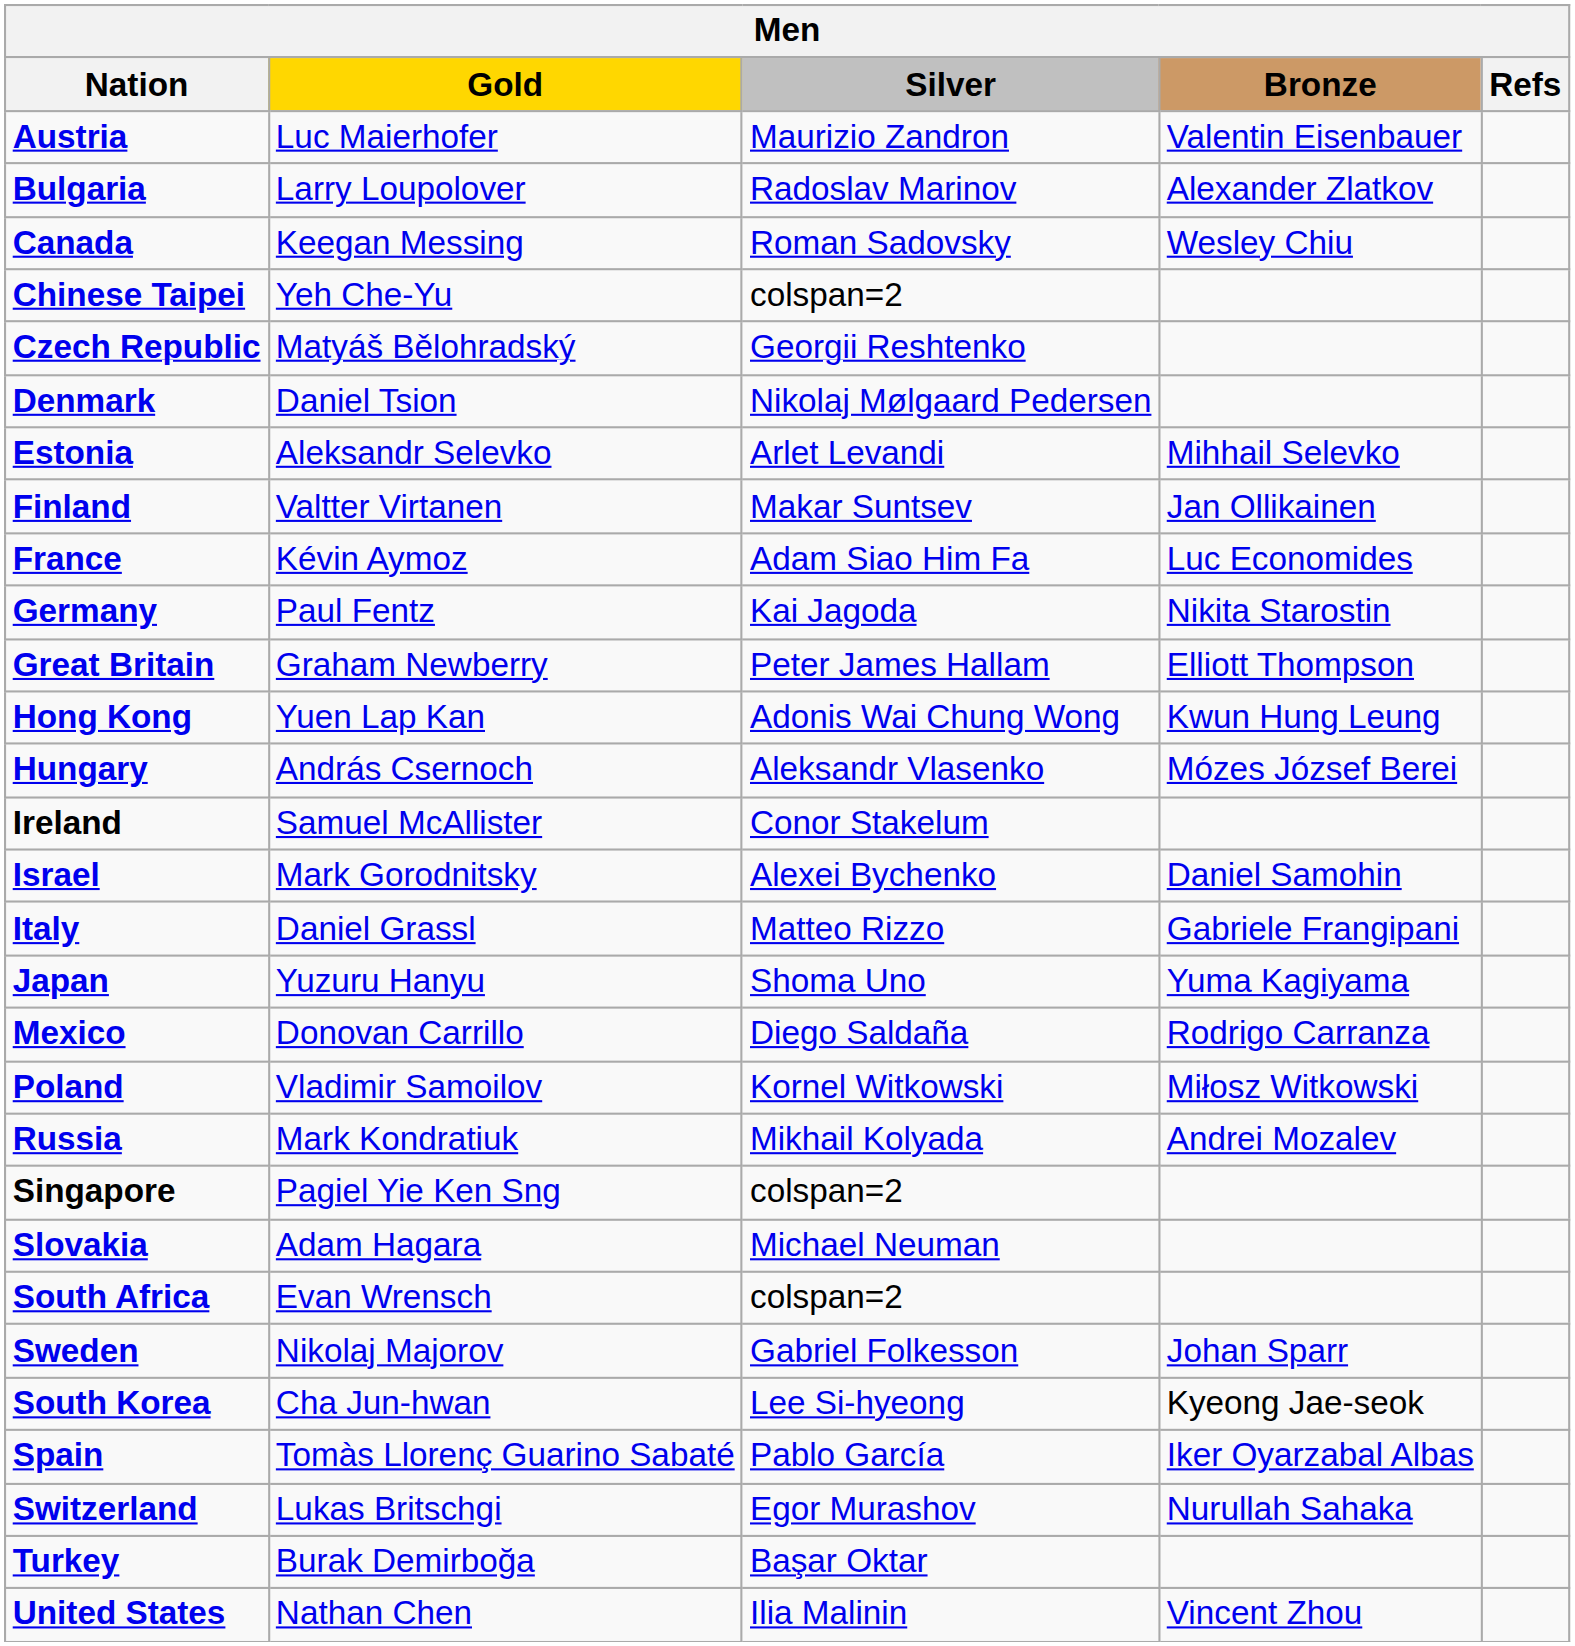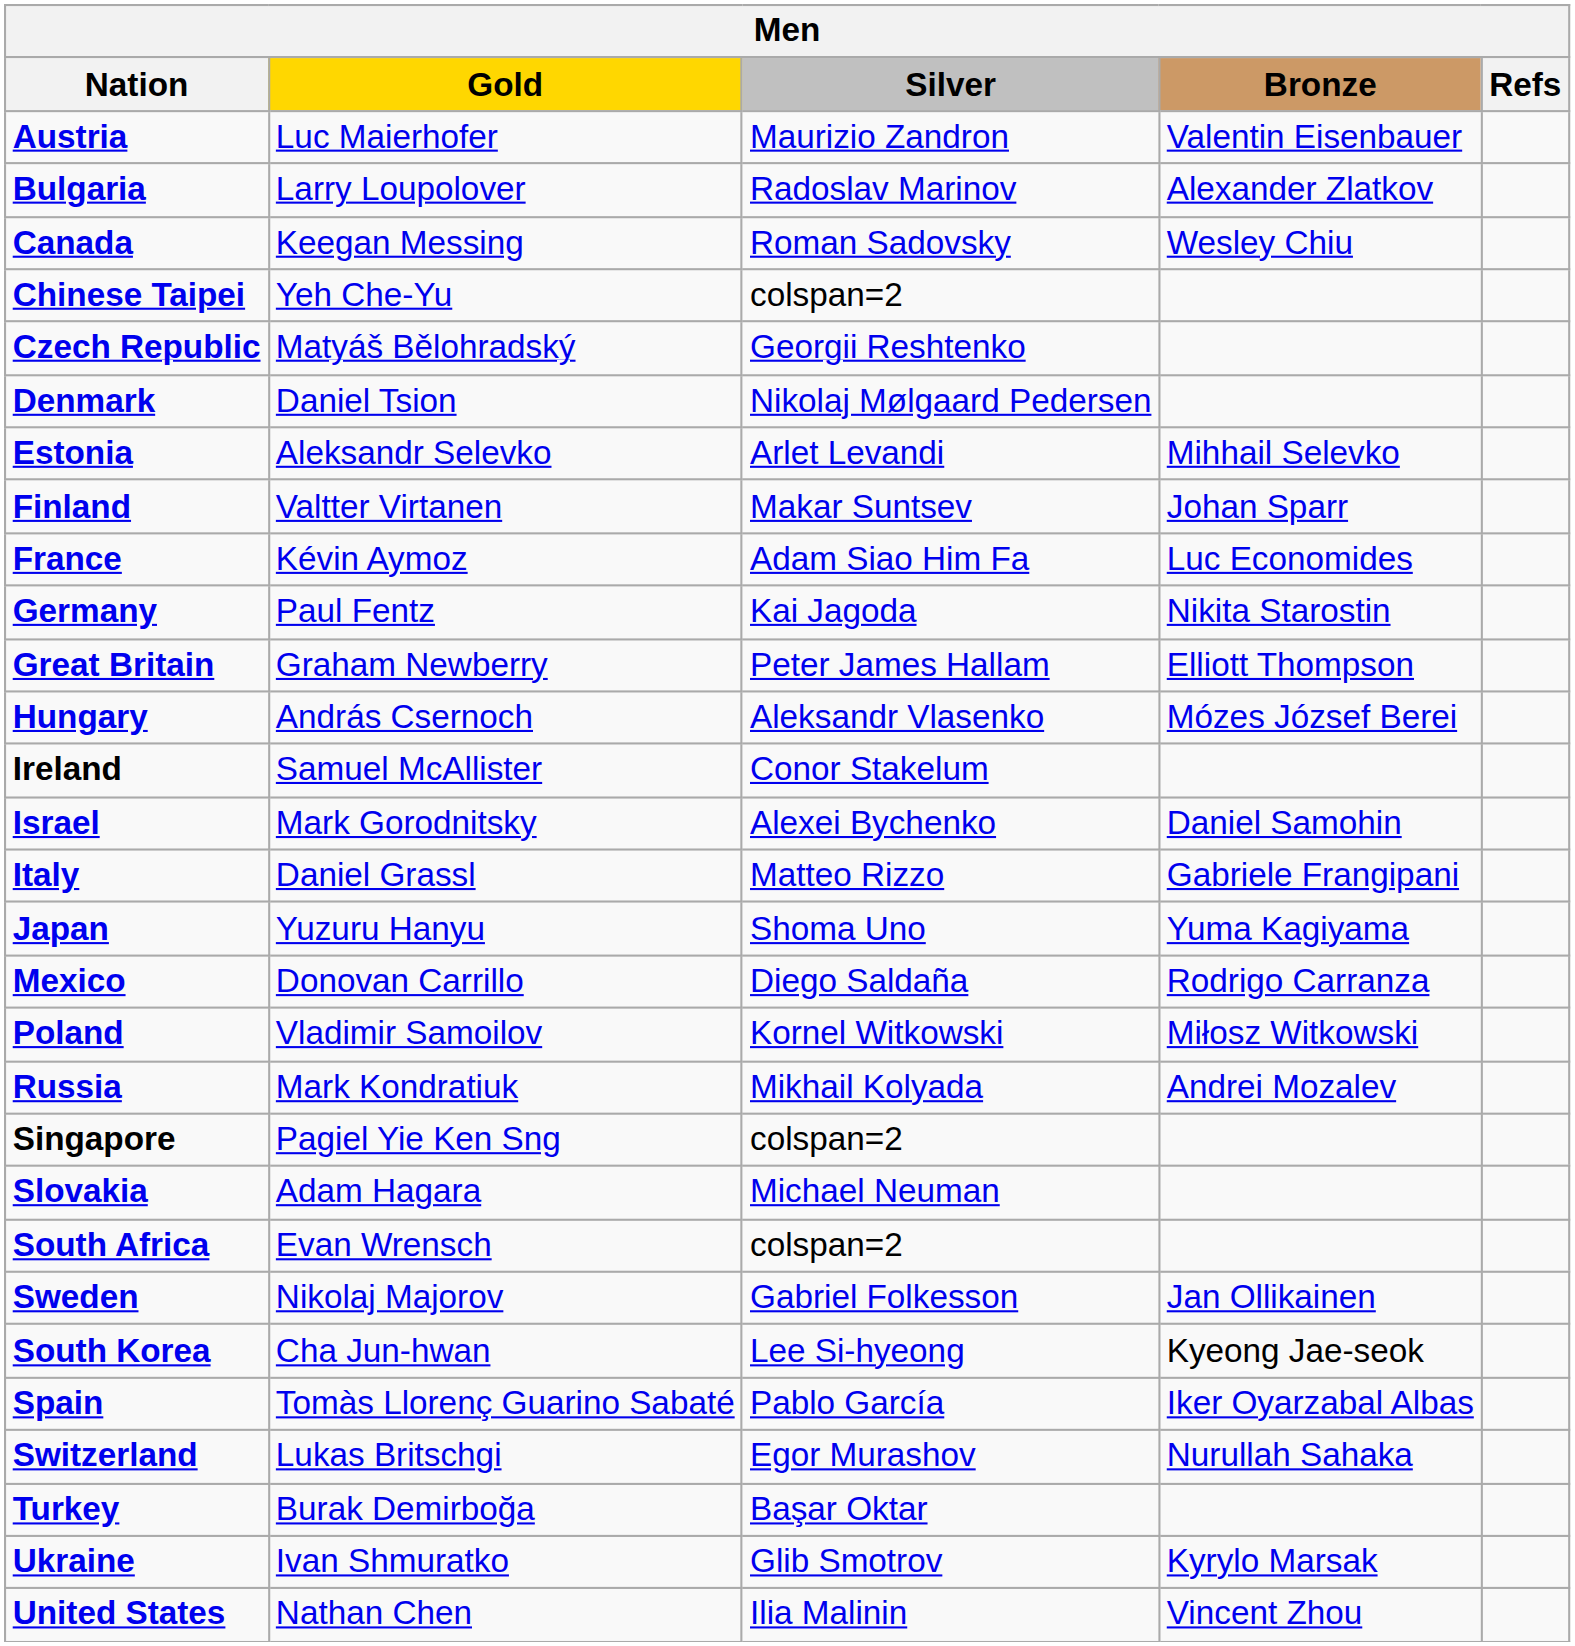(1271, 505) Jan Ollikainen -> (1257, 505) Johan Sparr
- row: (102, 717)
(1257, 1350) Johan Sparr -> (1271, 1297) Jan Ollikainen
+ row: (74, 1561)
